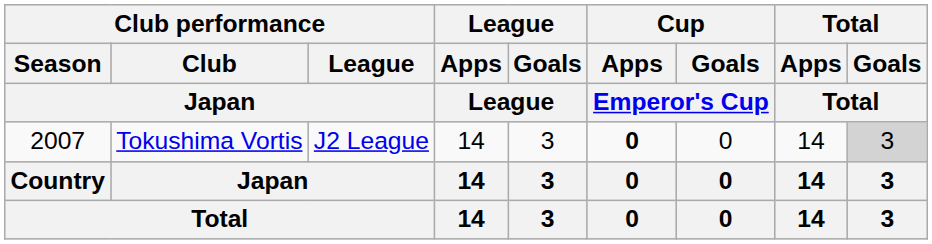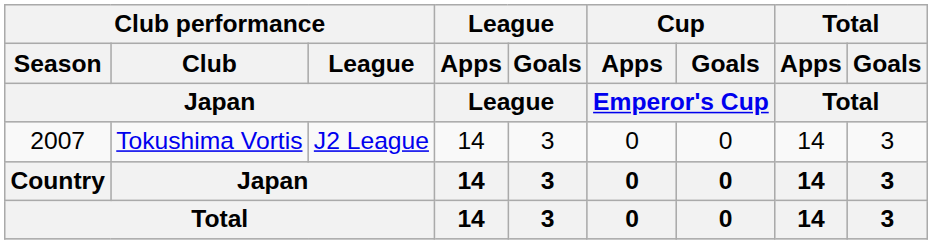(632, 141) bold -> (632, 141) normal
(887, 141) lightgrey background -> (887, 141) no background
